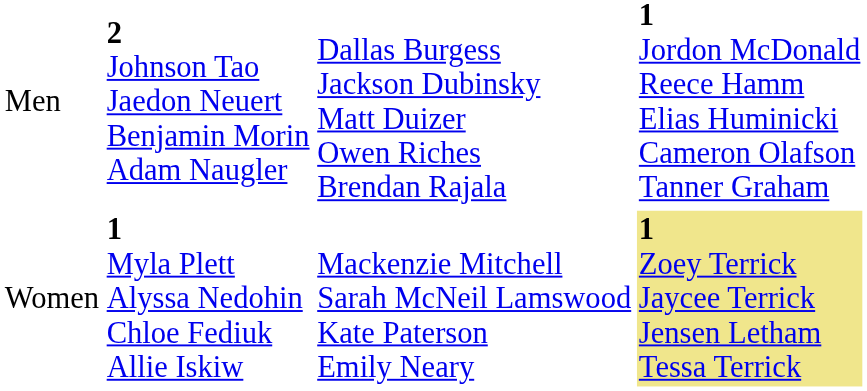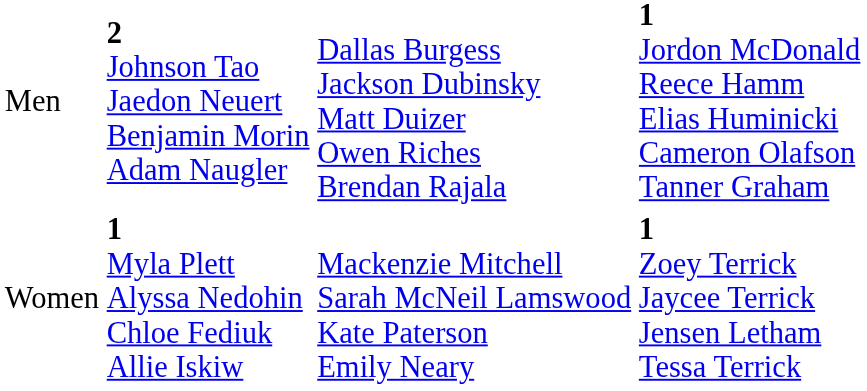(730, 298) khaki background -> (730, 298) no background
